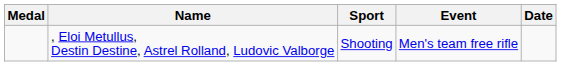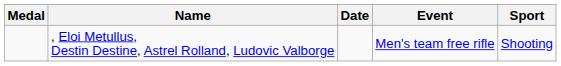columns swapped: (367, 15) <-> (539, 15)
